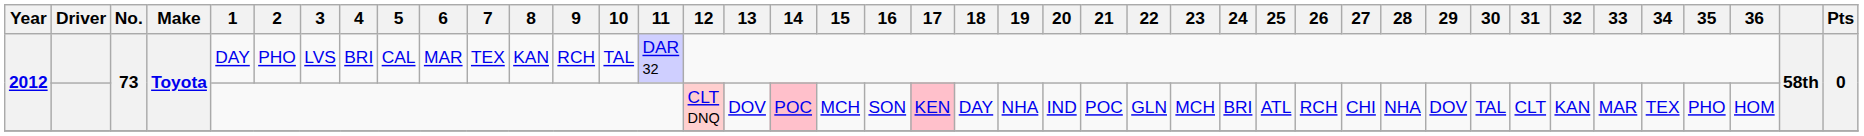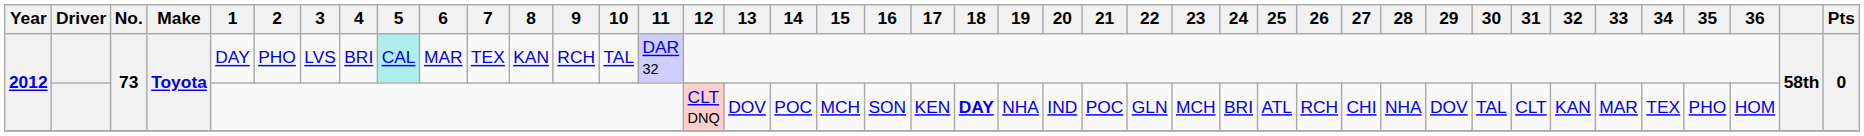(399, 58) no background -> (399, 58) paleturquoise background
(793, 107) pink background -> (793, 107) no background
(932, 107) pink background -> (932, 107) no background
(976, 107) normal -> (976, 107) bold
